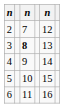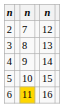(25, 45) bold -> (25, 45) normal
(27, 95) no background -> (27, 95) gold background
